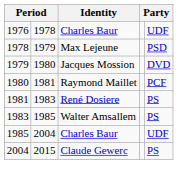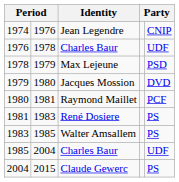+ row: (18, 30)
